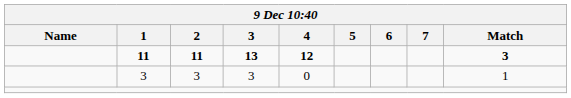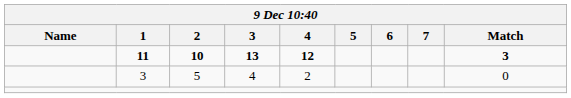(197, 55) 11 -> (197, 55) 10
(197, 76) 3 -> (197, 76) 5
(251, 76) 3 -> (252, 76) 4
(307, 76) 0 -> (308, 76) 2
(505, 76) 1 -> (505, 76) 0
